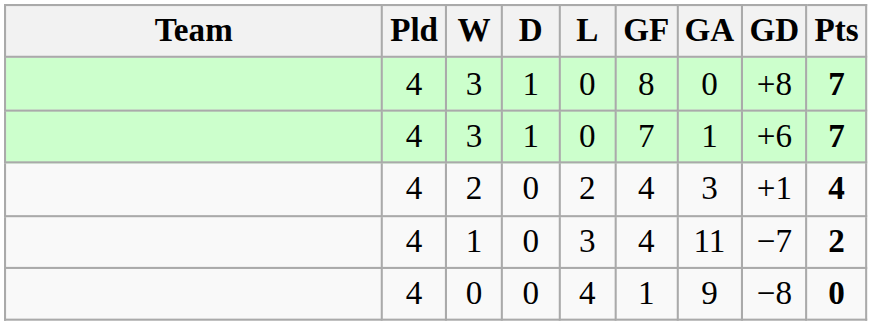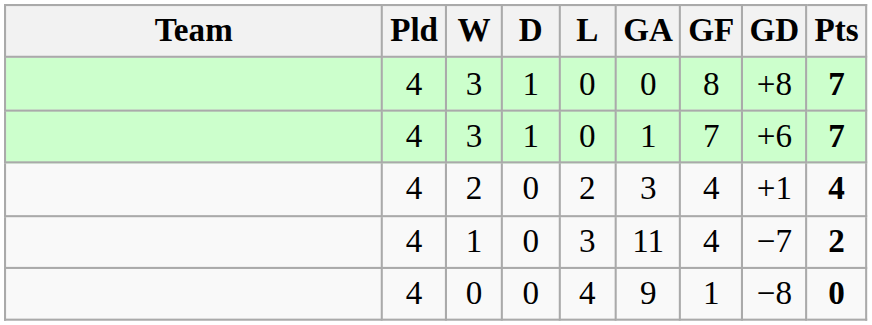columns swapped: (646, 30) <-> (709, 30)
